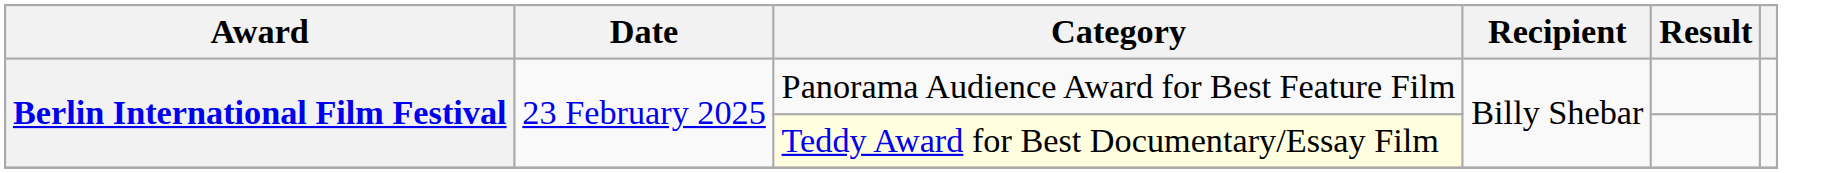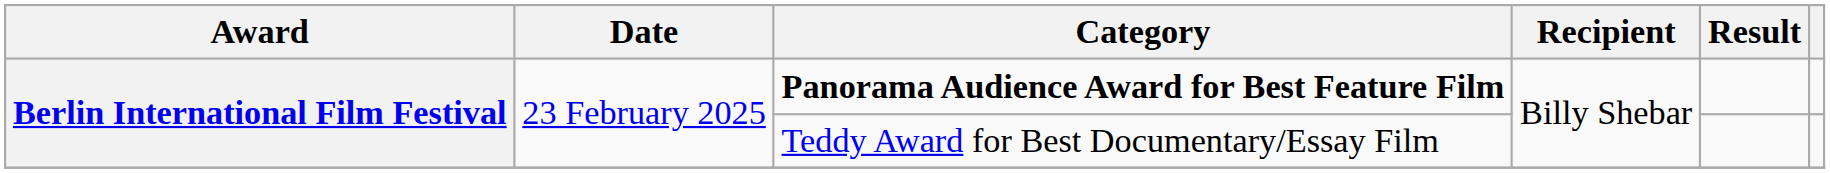(1119, 85) normal -> (1143, 85) bold
(1110, 140) lightyellow background -> (1110, 140) no background
